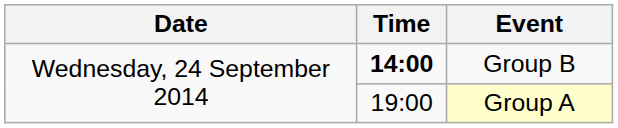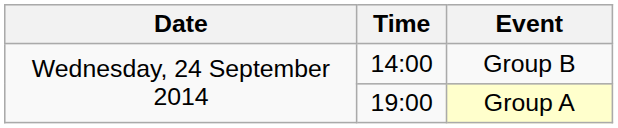(402, 63) bold -> (402, 63) normal
